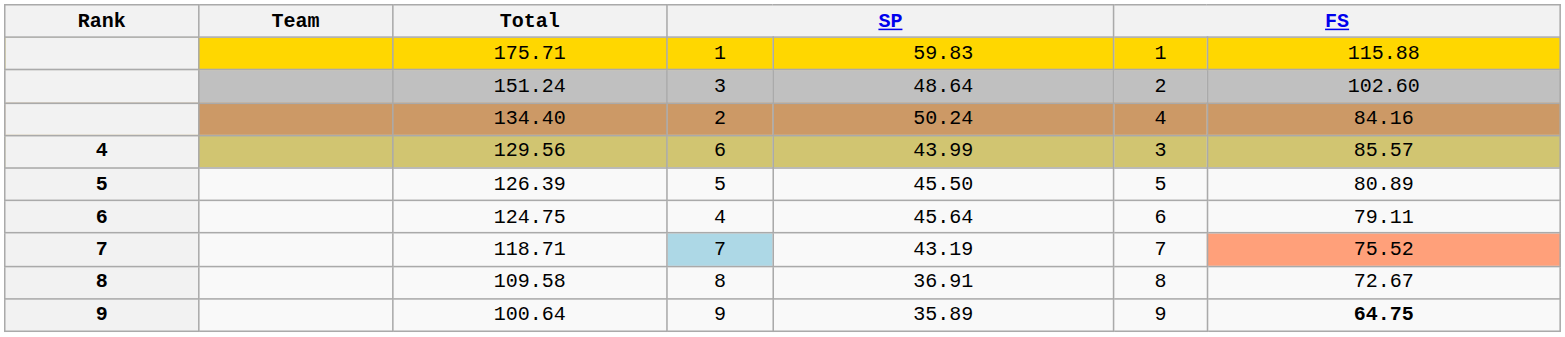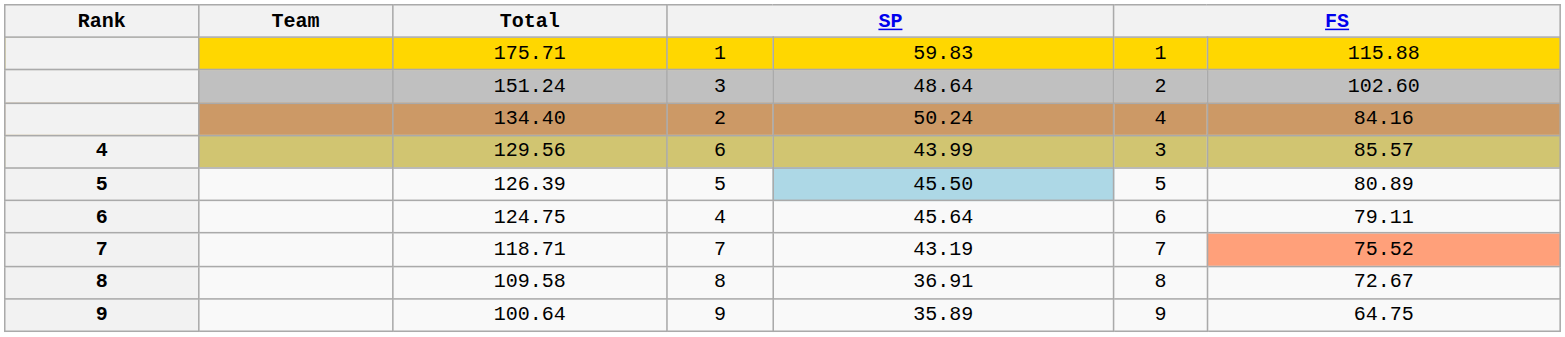(943, 184) no background -> (943, 184) lightblue background
(720, 249) lightblue background -> (720, 249) no background
(1384, 315) bold -> (1384, 315) normal
